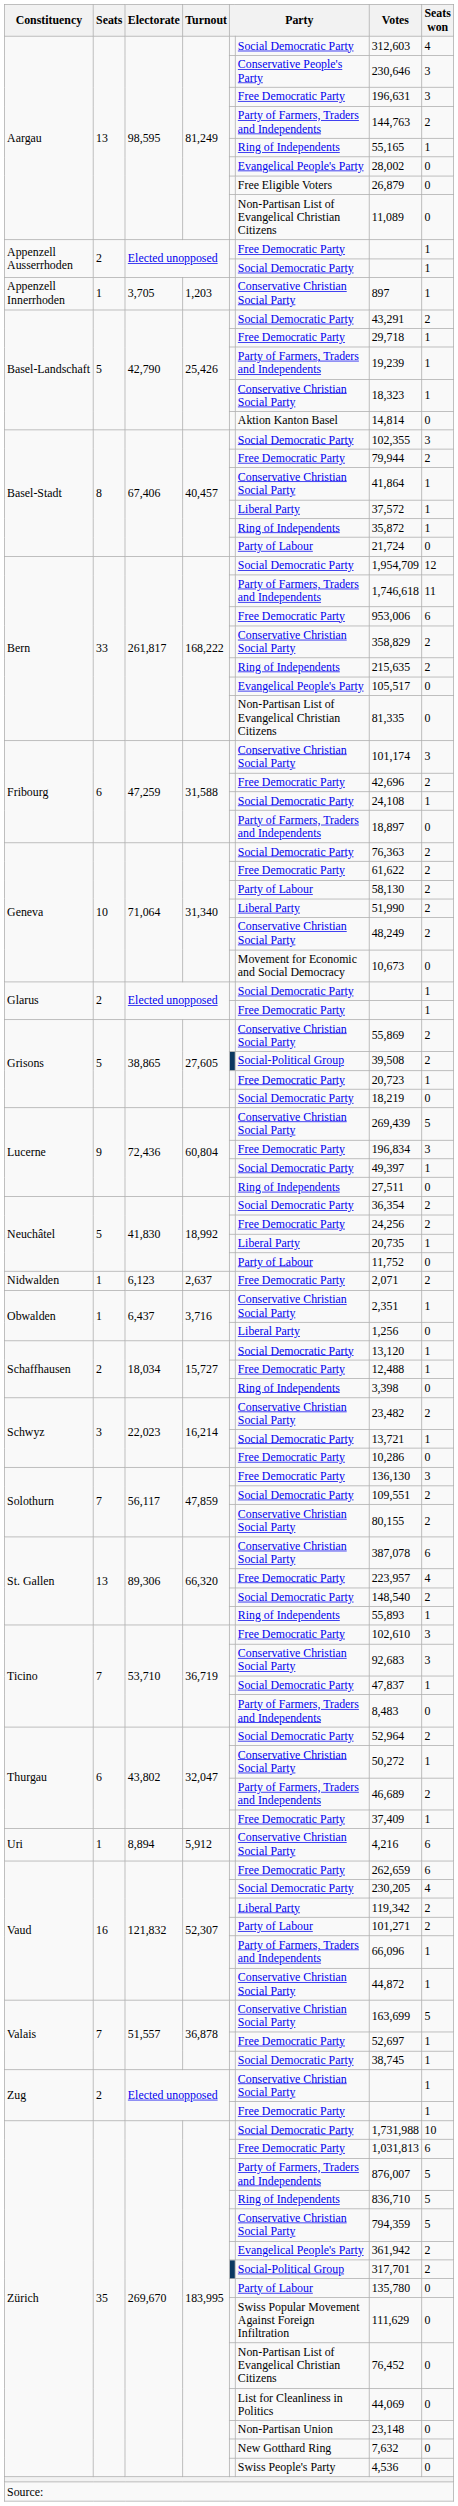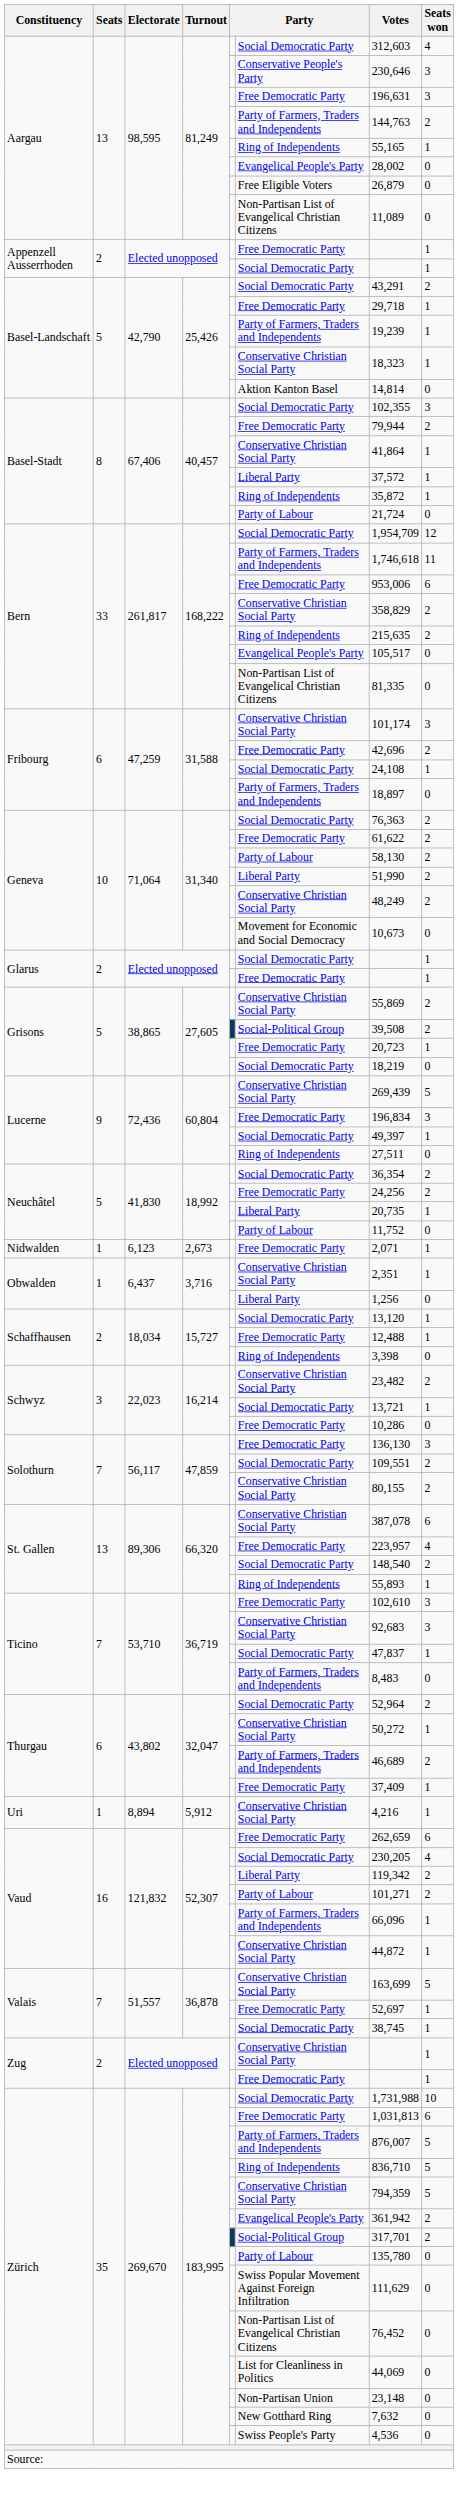- row: (36, 293)
(199, 1280) 2,637 -> (199, 1248) 2,673
(427, 1280) 2 -> (427, 1248) 1
(427, 1844) 6 -> (427, 1812) 1
